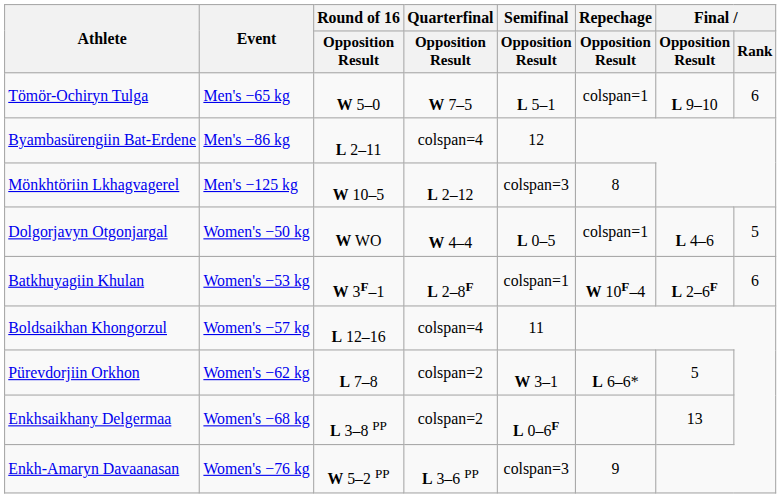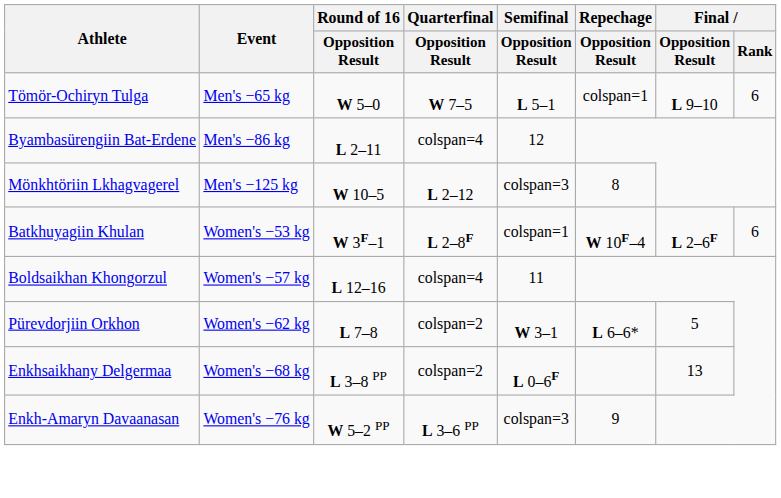- row: (88, 232)
